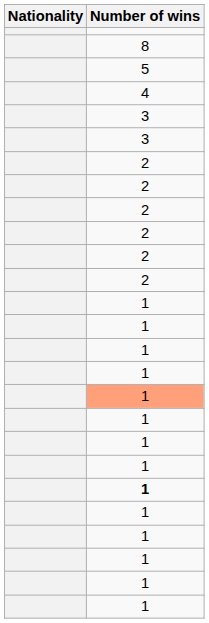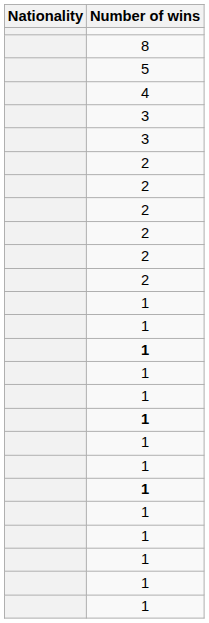(145, 349) normal -> (145, 349) bold
(145, 396) lightsalmon background -> (145, 396) no background
(145, 419) normal -> (145, 419) bold
